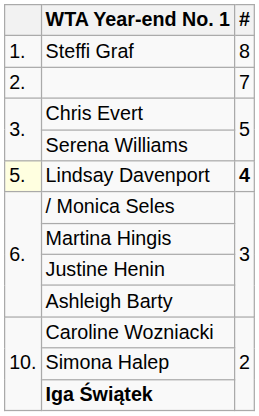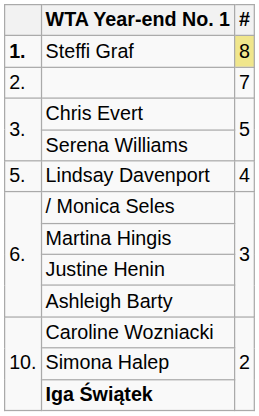(17, 51) normal -> (17, 51) bold
(245, 51) no background -> (245, 51) khaki background
(17, 176) lightyellow background -> (17, 176) no background
(245, 176) bold -> (245, 176) normal
